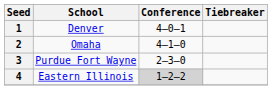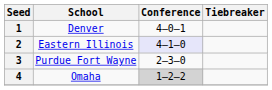(86, 45) Omaha -> (86, 45) Eastern Illinois
(171, 45) no background -> (171, 45) lavender background
(86, 77) Eastern Illinois -> (86, 77) Omaha
